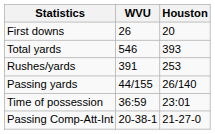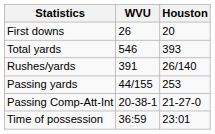(172, 66) 253 -> (179, 66) 26/140
(179, 84) 26/140 -> (172, 84) 253
rows swapped: (60, 120) <-> (55, 102)
